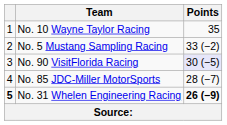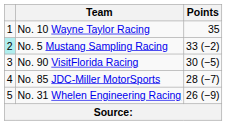(10, 46) no background -> (10, 46) paleturquoise background
(203, 63) lavender background -> (203, 63) no background
(10, 96) bold -> (10, 96) normal
(203, 96) bold -> (203, 96) normal
